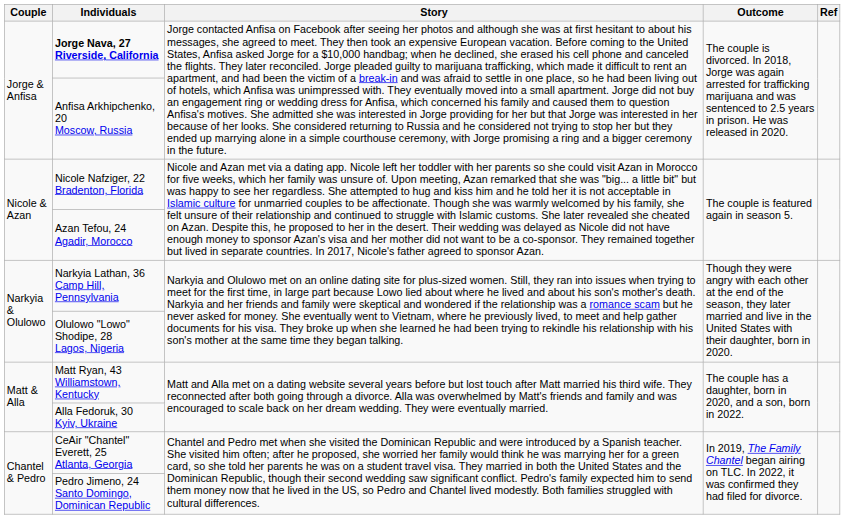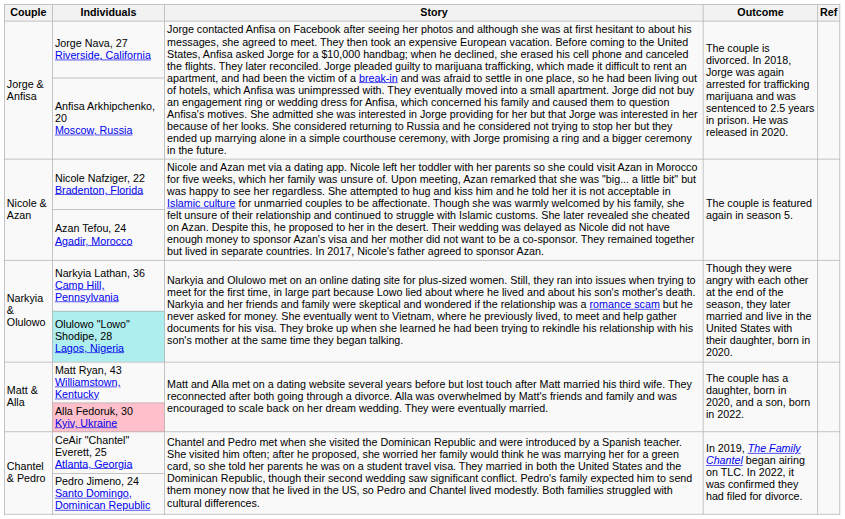(107, 49) bold -> (103, 49) normal
(92, 336) no background -> (92, 336) paleturquoise background
(94, 417) no background -> (94, 417) pink background
